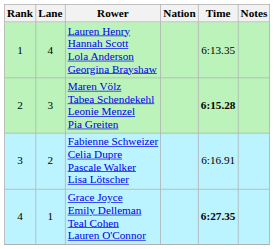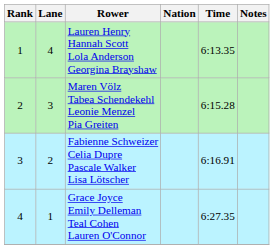(218, 105) bold -> (218, 105) normal
(218, 216) bold -> (218, 216) normal
